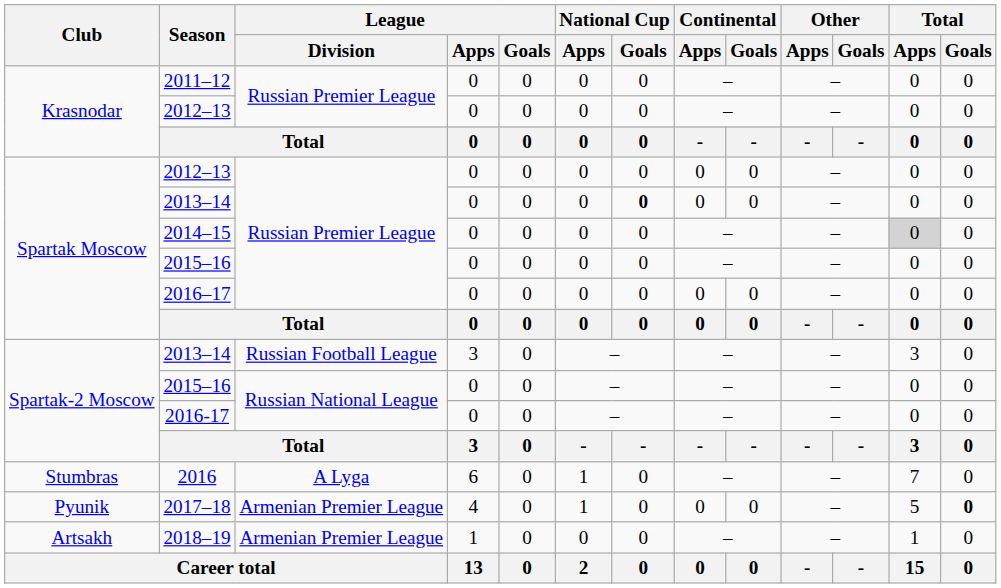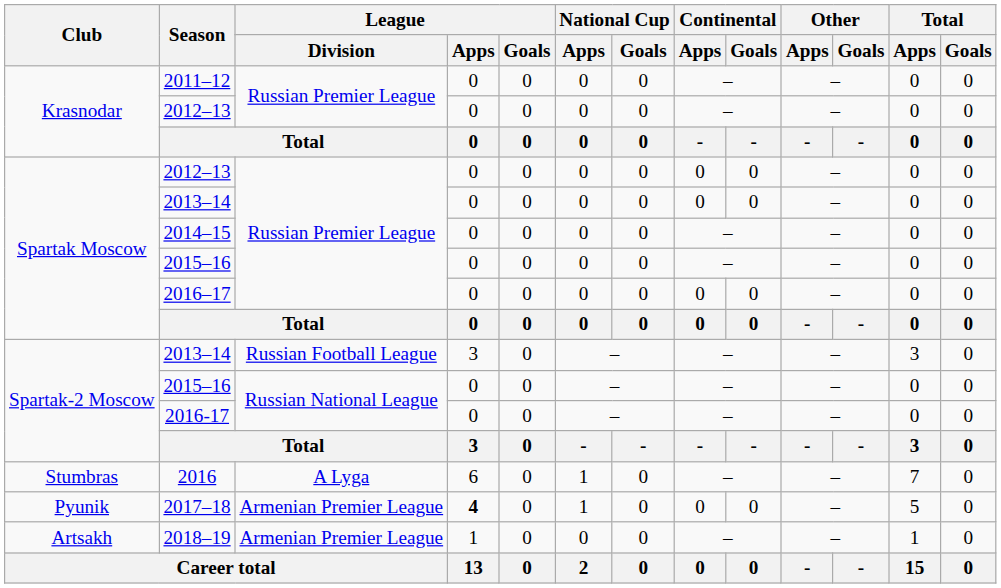(643, 202) bold -> (643, 202) normal
(915, 232) lightgrey background -> (915, 232) no background
(473, 506) normal -> (473, 506) bold
(968, 506) bold -> (968, 506) normal
